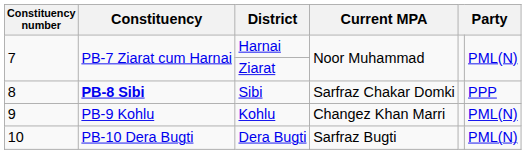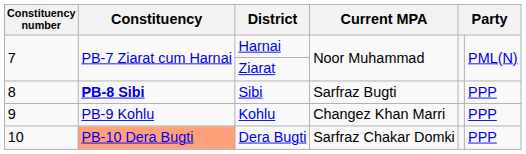(384, 91) Sarfraz Chakar Domki -> (355, 91) Sarfraz Bugti
(493, 114) PML(N) -> (482, 114) PPP
(137, 137) no background -> (137, 137) lightsalmon background
(355, 137) Sarfraz Bugti -> (384, 137) Sarfraz Chakar Domki
(493, 137) PML(N) -> (482, 137) PPP
